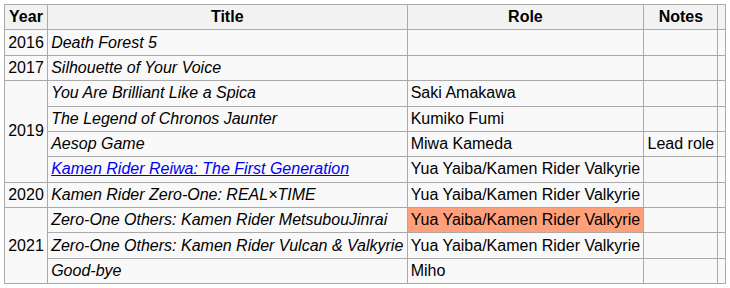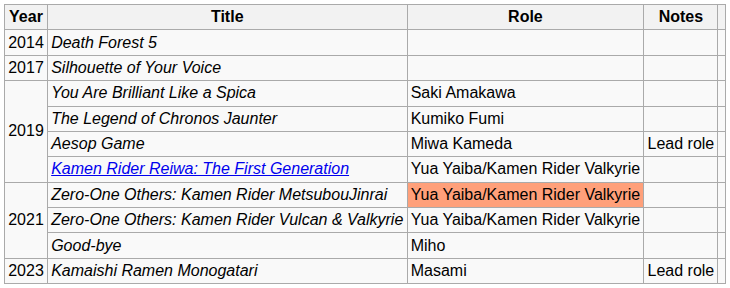(26, 42) 2016 -> (26, 42) 2014
- row: (183, 194)
+ row: (154, 270)
